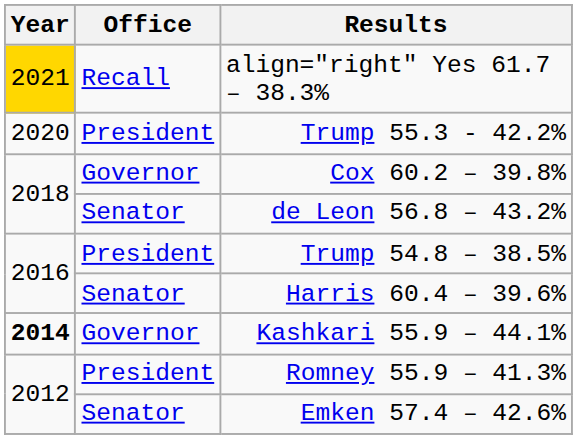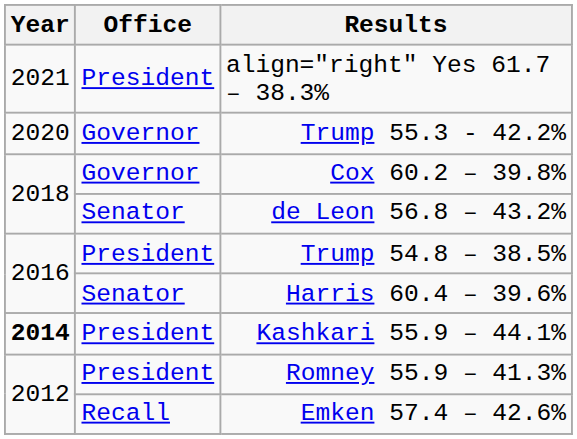(40, 79) gold background -> (40, 79) no background
(126, 79) Recall -> (148, 79) President
(148, 133) President -> (140, 133) Governor
(140, 334) Governor -> (148, 334) President
(133, 414) Senator -> (126, 414) Recall
